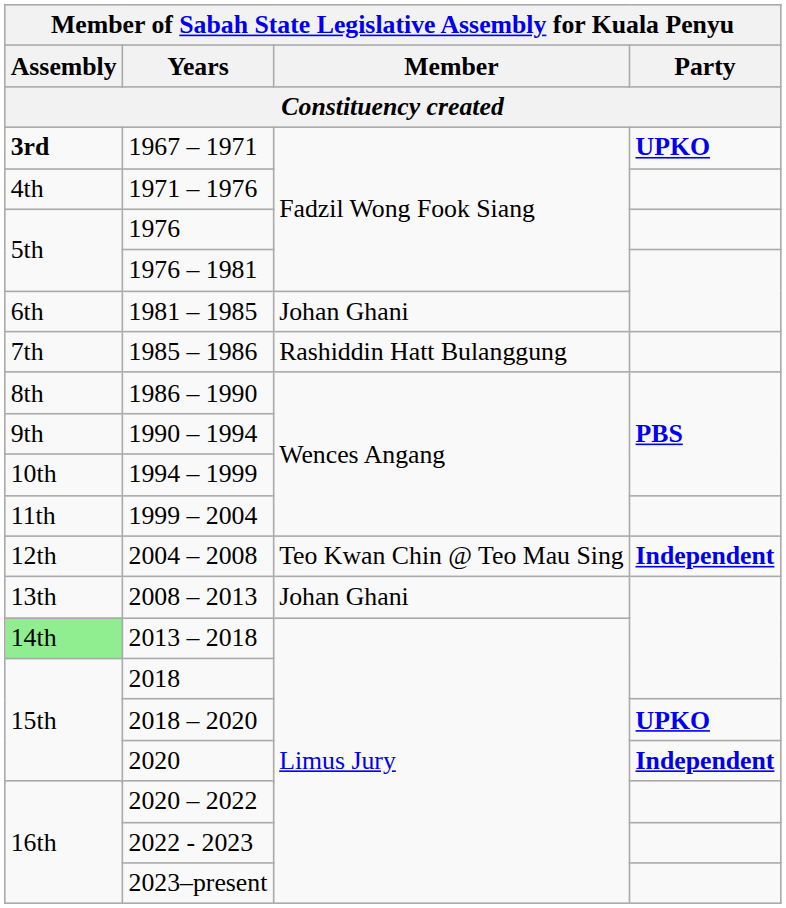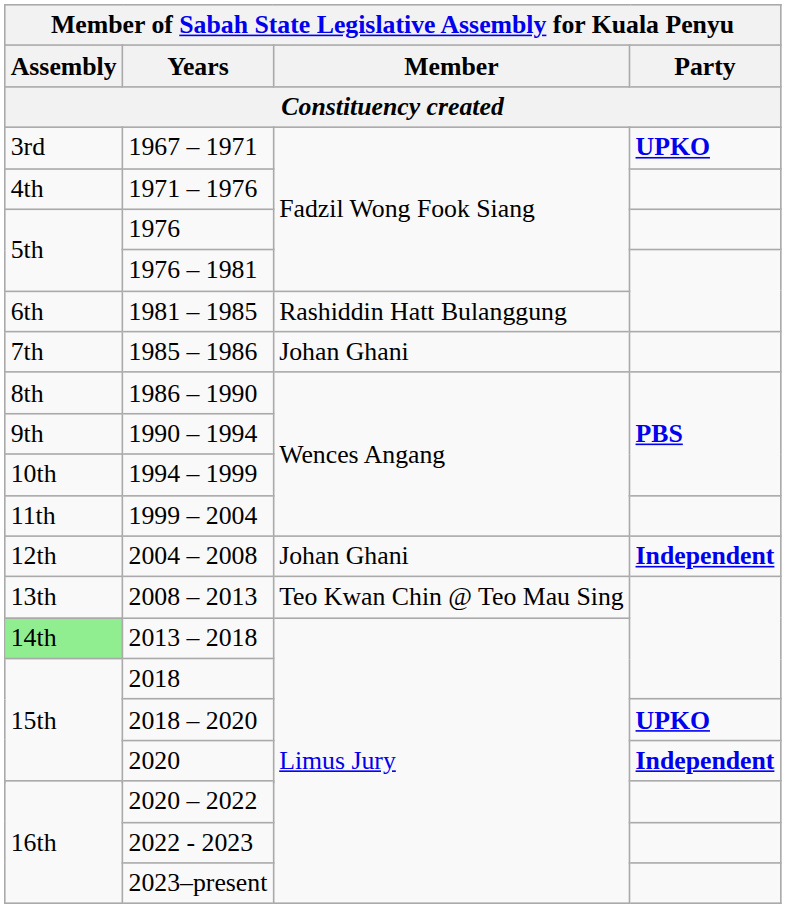(30, 147) bold -> (28, 147) normal
(344, 310) Johan Ghani -> (423, 310) Rashiddin Hatt Bulanggung
(423, 351) Rashiddin Hatt Bulanggung -> (344, 351) Johan Ghani
(451, 556) Teo Kwan Chin @ Teo Mau Sing -> (344, 556) Johan Ghani
(344, 596) Johan Ghani -> (451, 596) Teo Kwan Chin @ Teo Mau Sing
